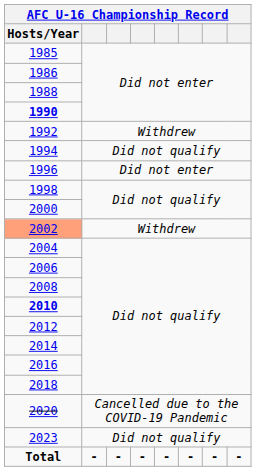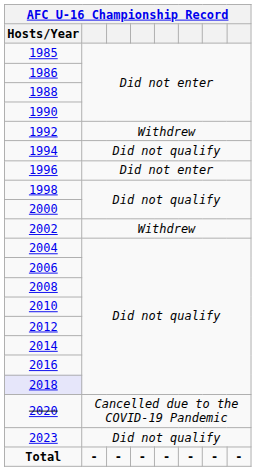(43, 112) bold -> (43, 112) normal
(43, 229) lightsalmon background -> (43, 229) no background
(43, 307) bold -> (43, 307) normal
(43, 385) no background -> (43, 385) lavender background
